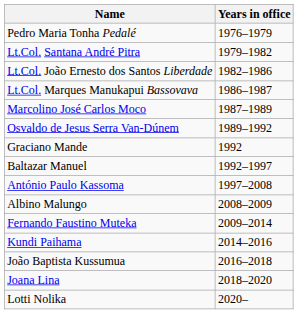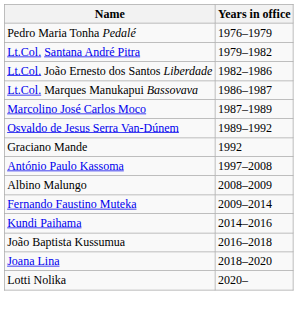- row: (47, 166)
